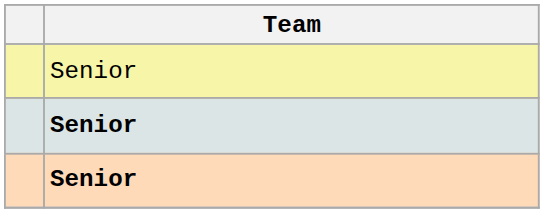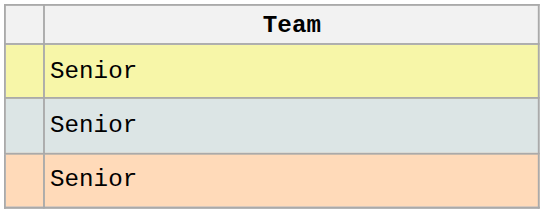(94, 126) bold -> (94, 126) normal
(94, 180) bold -> (94, 180) normal
